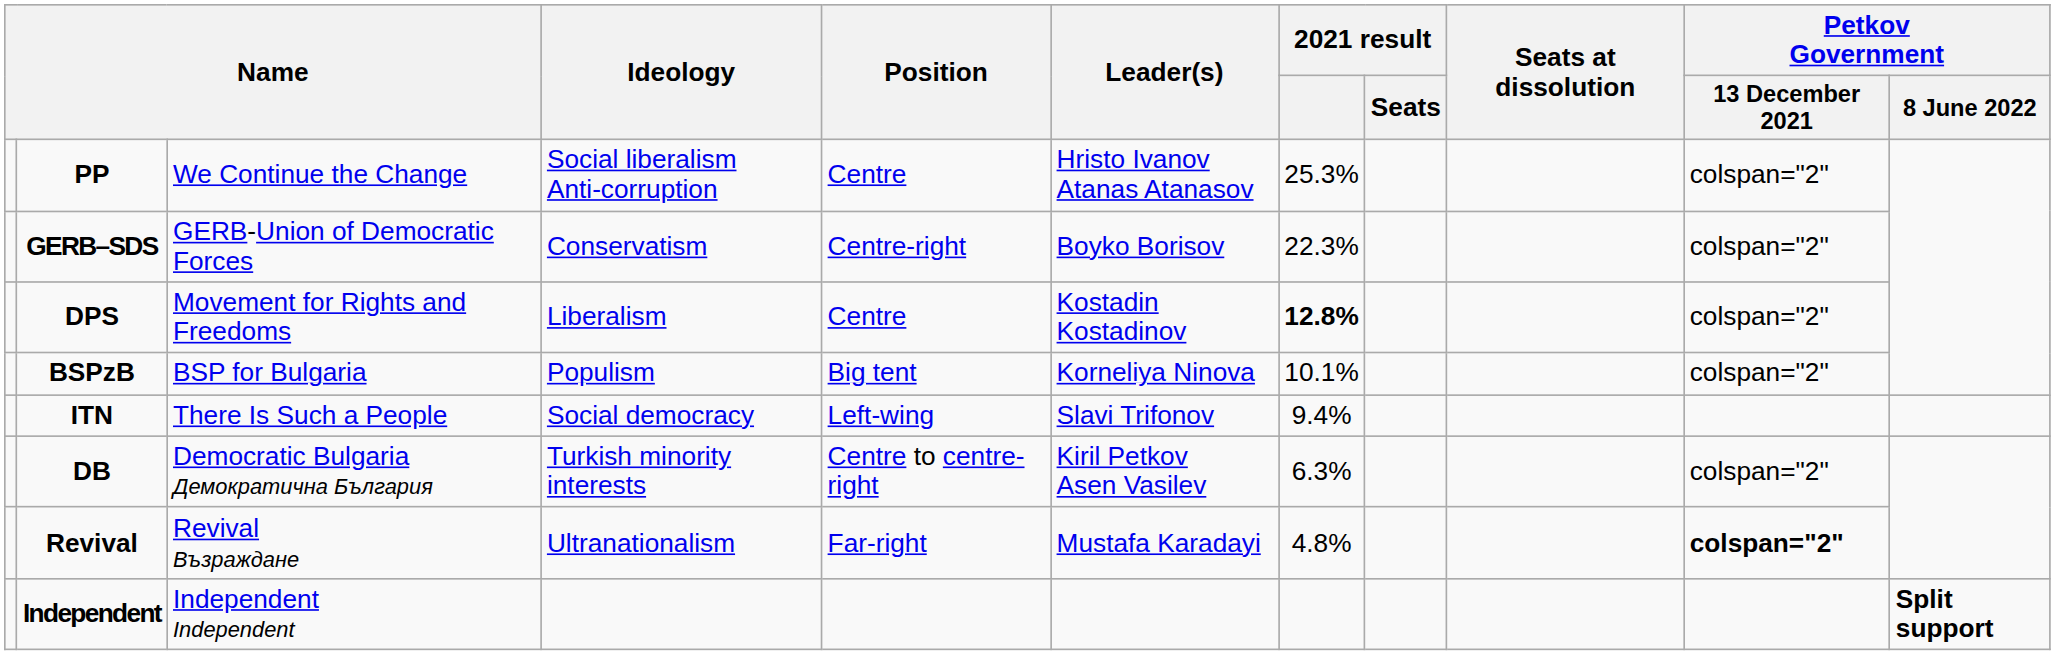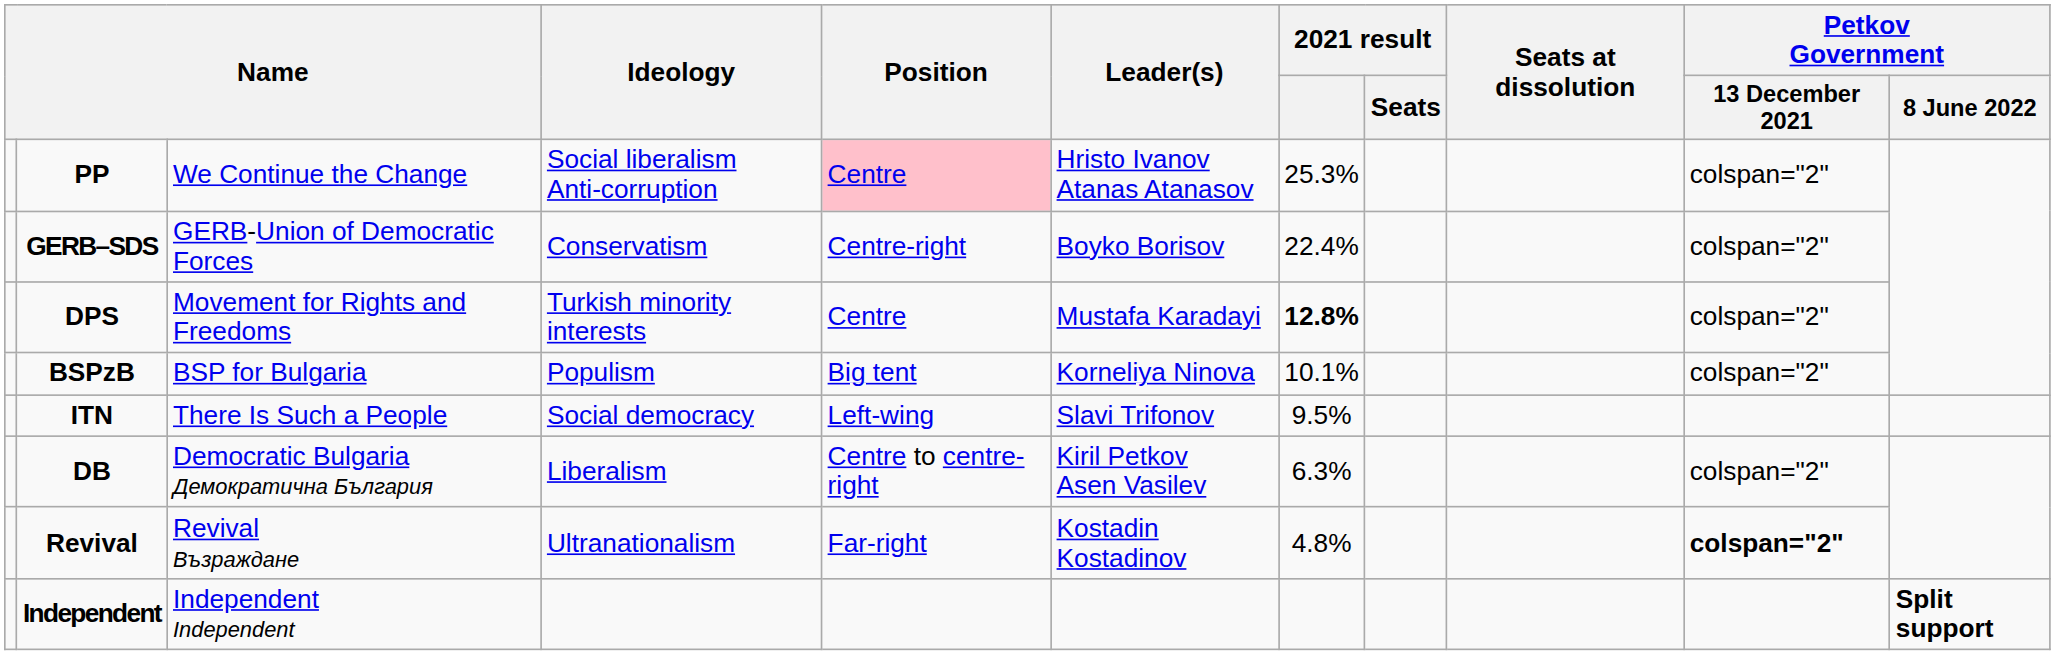(867, 174) no background -> (867, 174) pink background
(1322, 245) 22.3% -> (1322, 245) 22.4%
(607, 317) Liberalism -> (639, 317) Turkish minority interests
(1121, 317) Kostadin Kostadinov -> (1159, 317) Mustafa Karadayi
(1322, 415) 9.4% -> (1322, 415) 9.5%
(639, 471) Turkish minority interests -> (607, 471) Liberalism
(1159, 542) Mustafa Karadayi -> (1121, 542) Kostadin Kostadinov
